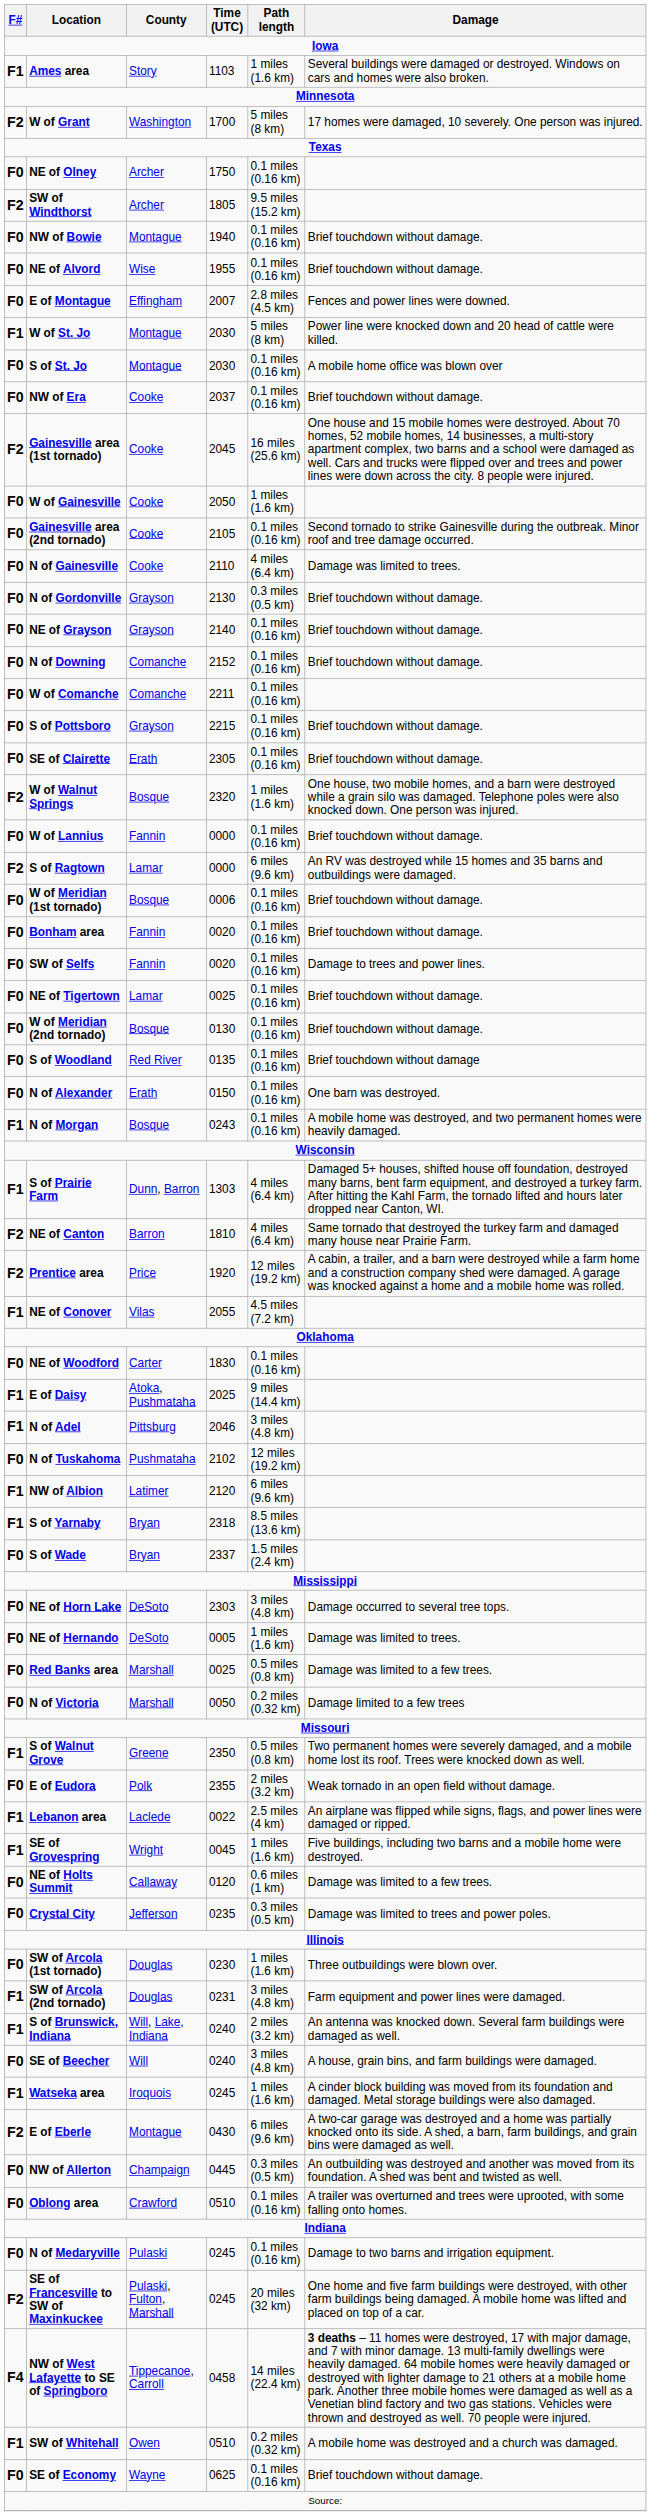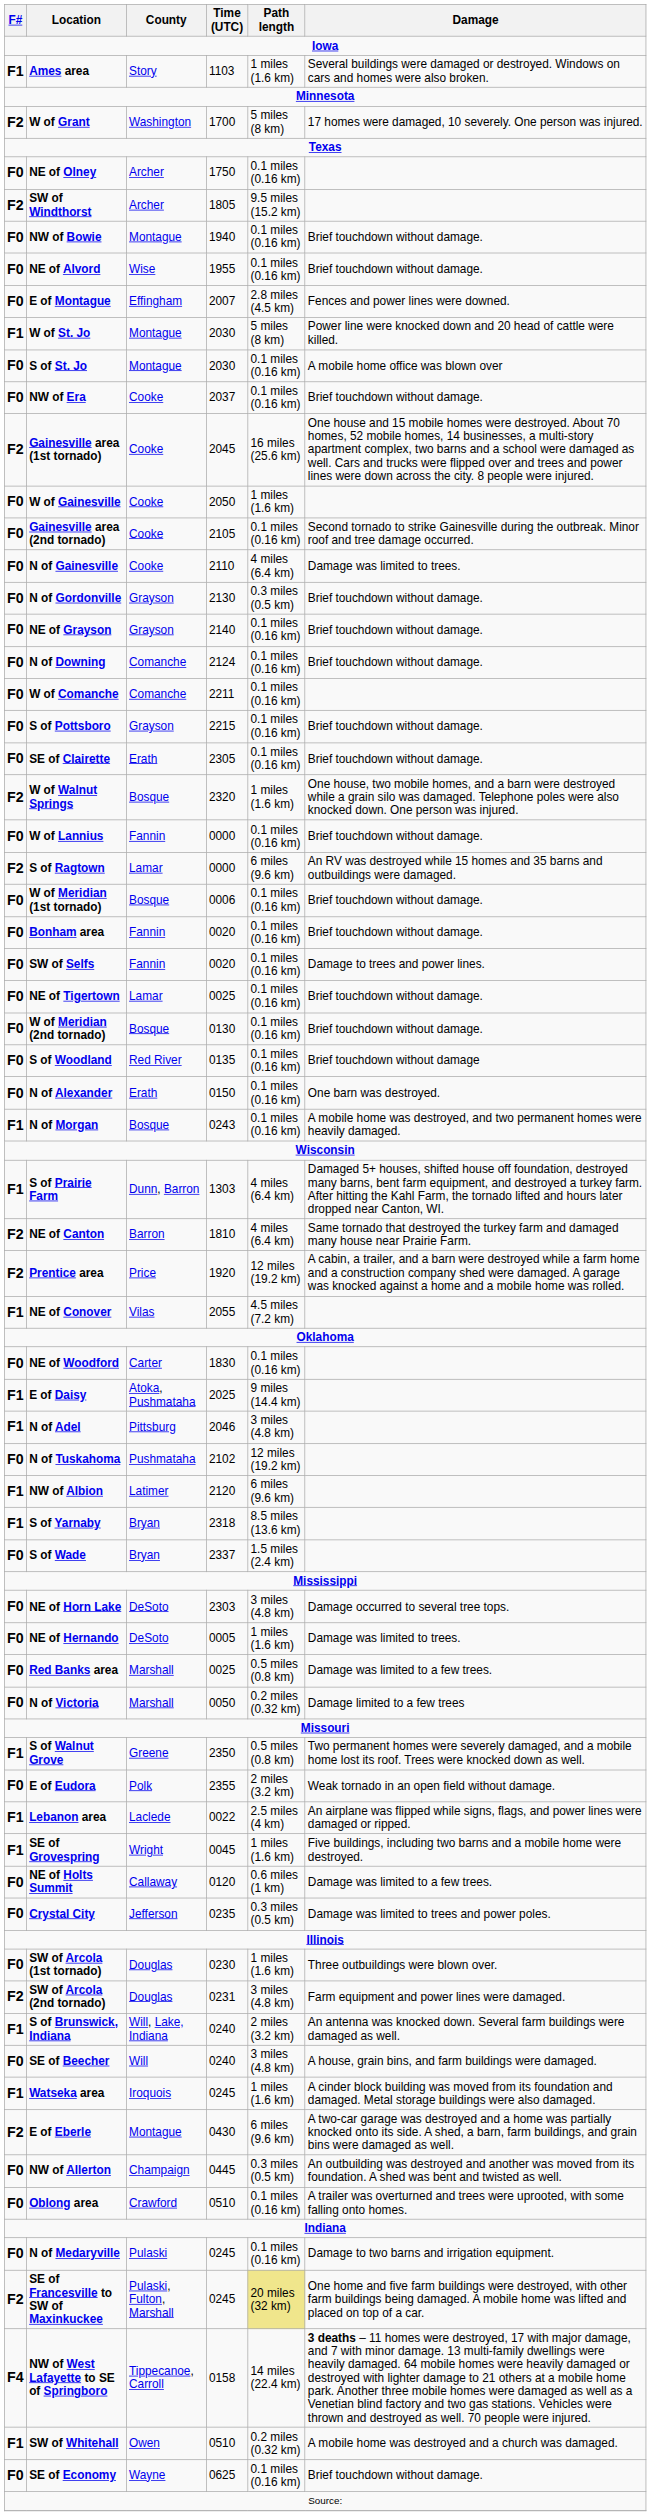(222, 662) 2152 -> (222, 662) 2124
(15, 1997) F1 -> (15, 1997) F2
(273, 2299) no background -> (273, 2299) khaki background
(222, 2378) 0458 -> (222, 2378) 0158
